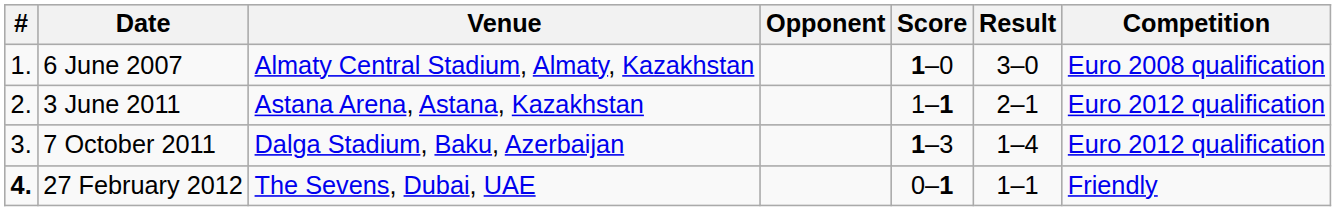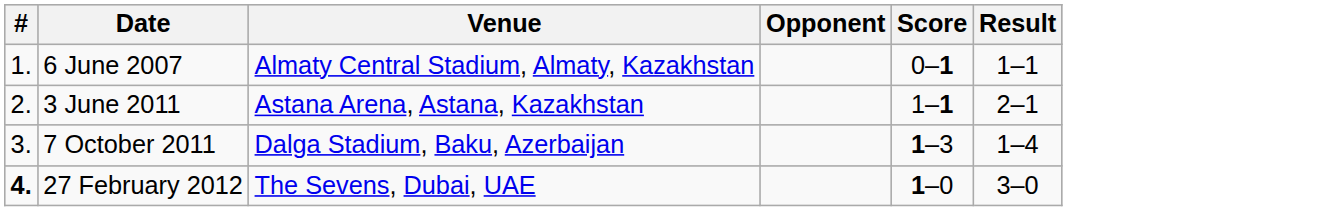- column: (1196, 24)
(932, 64) 1–0 -> (932, 64) 0–1
(1018, 64) 3–0 -> (1018, 64) 1–1
(932, 184) 0–1 -> (932, 184) 1–0
(1018, 184) 1–1 -> (1018, 184) 3–0
